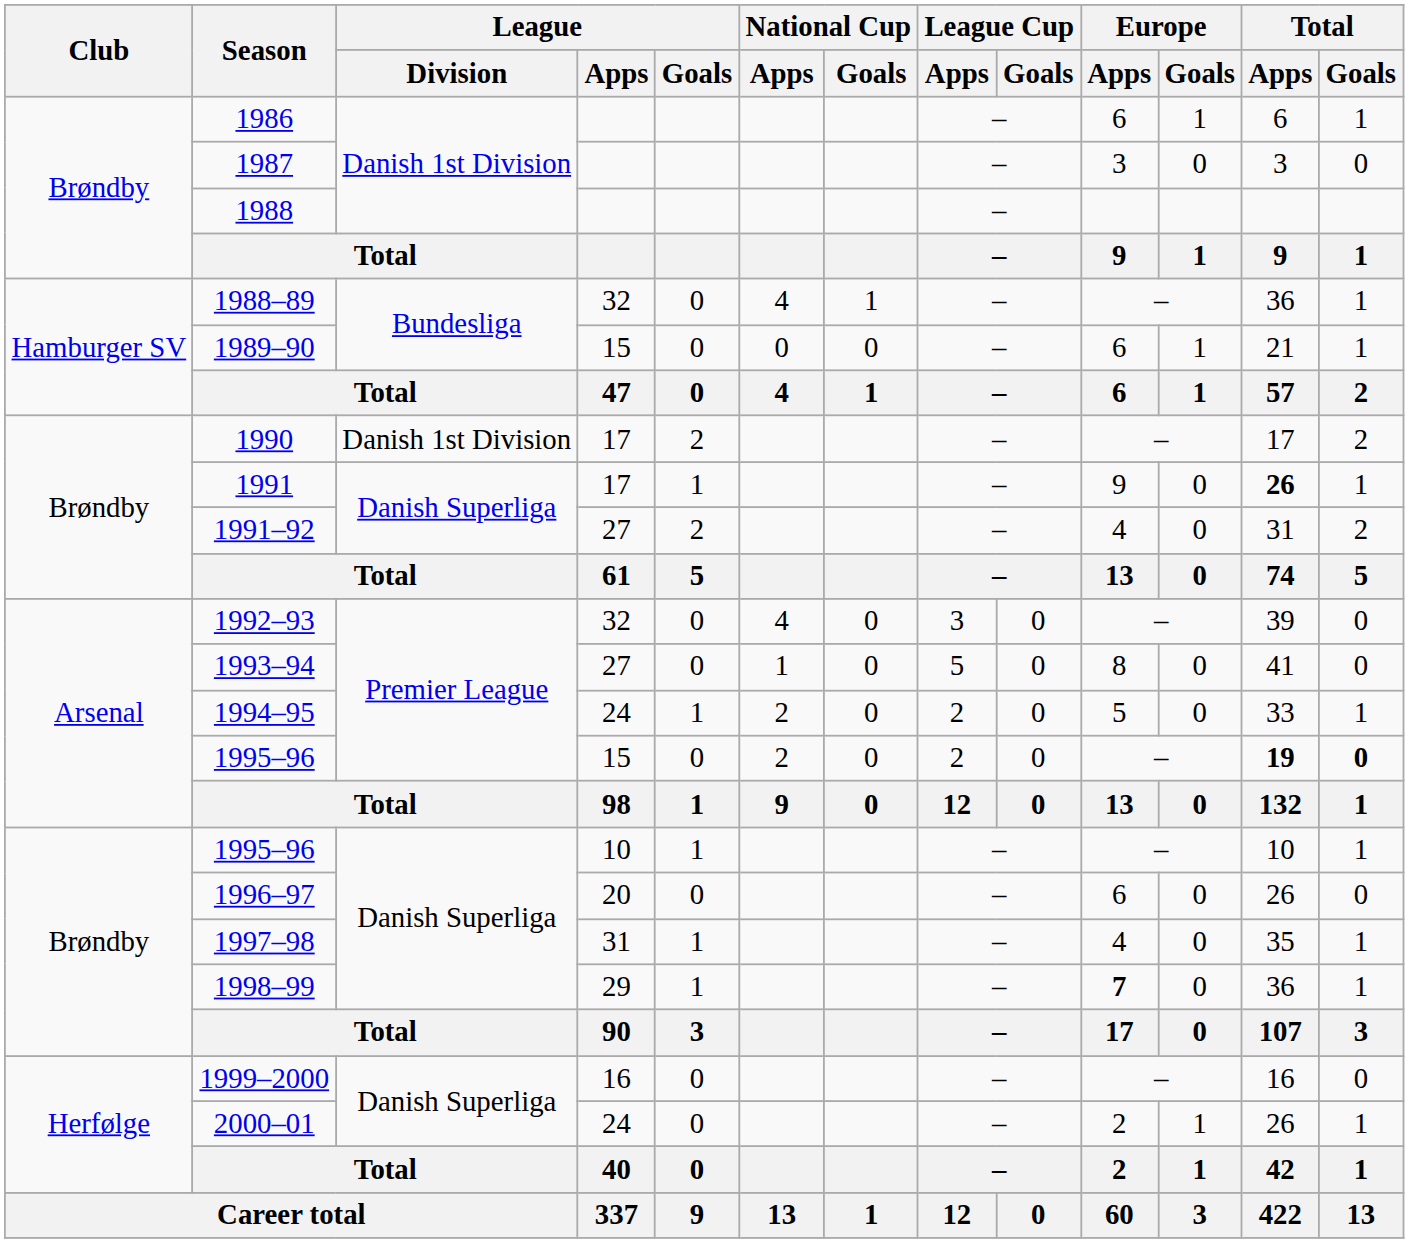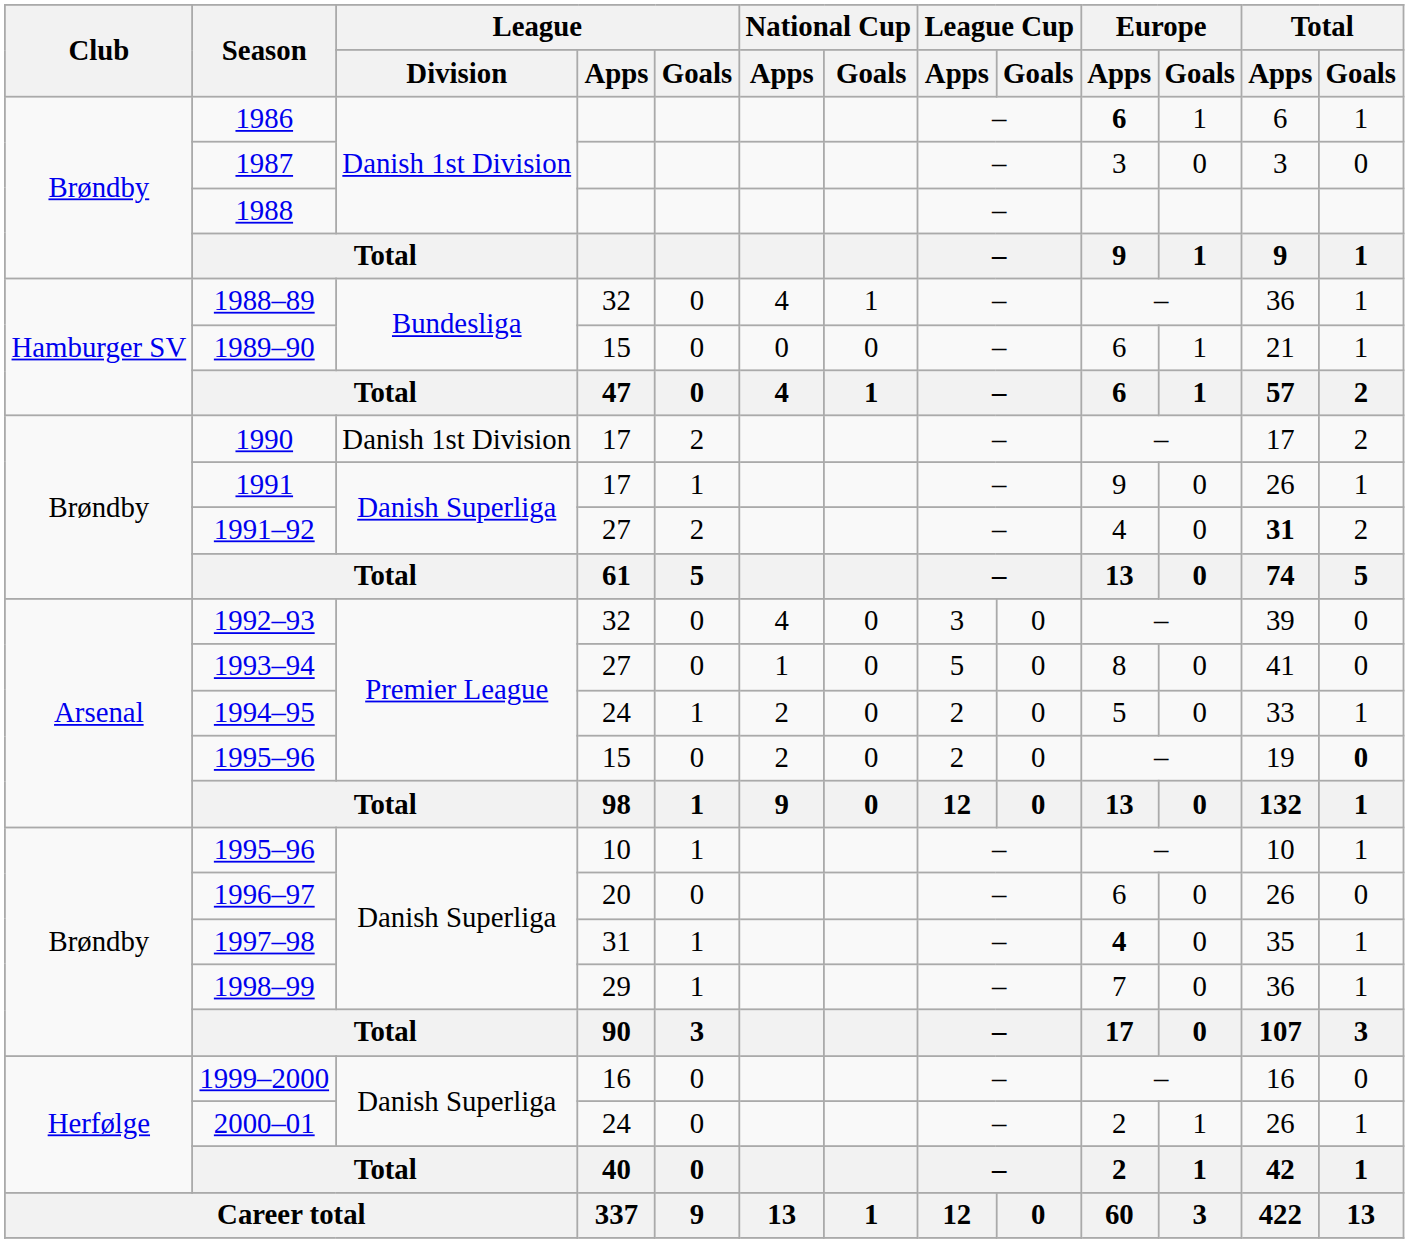(1119, 118) normal -> (1119, 118) bold
(1280, 484) bold -> (1280, 484) normal
(1280, 529) normal -> (1280, 529) bold
(1280, 758) bold -> (1280, 758) normal
(1119, 940) normal -> (1119, 940) bold
(1119, 986) bold -> (1119, 986) normal
